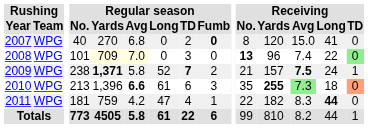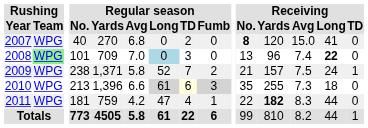(214, 41) bold -> (214, 41) normal
(246, 41) normal -> (246, 41) bold
(48, 56) no background -> (48, 56) lightgreen background
(108, 56) lightyellow background -> (108, 56) no background
(137, 56) lightyellow background -> (137, 56) no background
(164, 56) no background -> (164, 56) lightblue background
(246, 56) bold -> (246, 56) normal
(331, 56) normal -> (331, 56) bold
(355, 56) lightgreen background -> (355, 56) no background
(108, 71) bold -> (108, 71) normal
(188, 71) bold -> (188, 71) normal
(303, 71) bold -> (303, 71) normal
(48, 86) lightyellow background -> (48, 86) no background
(137, 86) bold -> (137, 86) normal
(164, 86) no background -> (164, 86) lightgrey background
(188, 86) no background -> (188, 86) lightyellow background
(214, 86) no background -> (214, 86) lightgrey background
(274, 86) bold -> (274, 86) normal
(303, 86) lightgreen background -> (303, 86) no background
(355, 86) lightsalmon background -> (355, 86) no background
(274, 101) normal -> (274, 101) bold
(331, 101) bold -> (331, 101) normal
